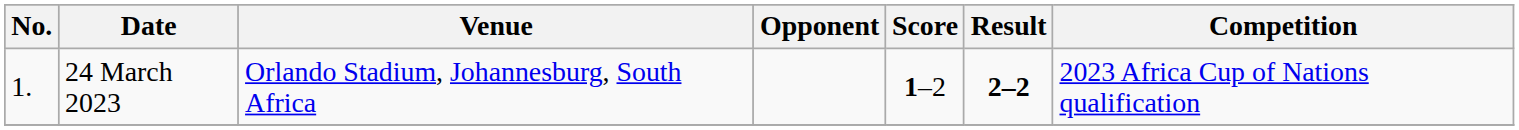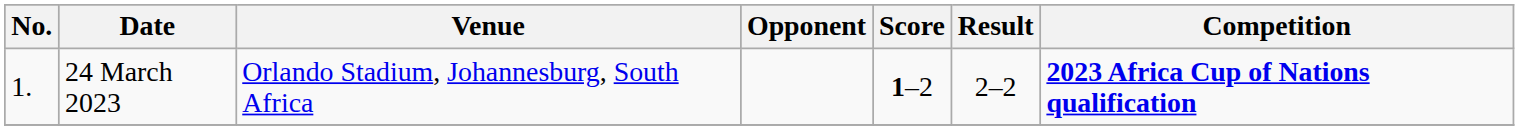(1009, 86) bold -> (996, 86) normal
(1214, 86) normal -> (1208, 86) bold
